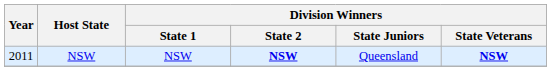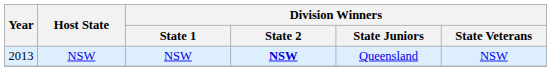(21, 56) 2011 -> (21, 56) 2013
(494, 56) bold -> (494, 56) normal
